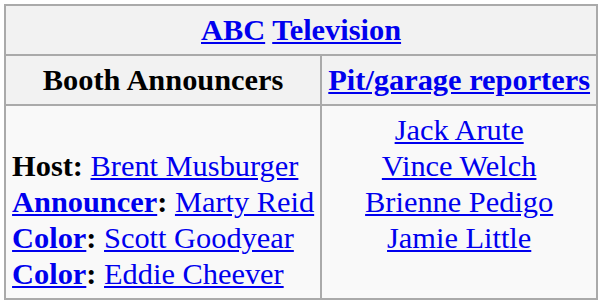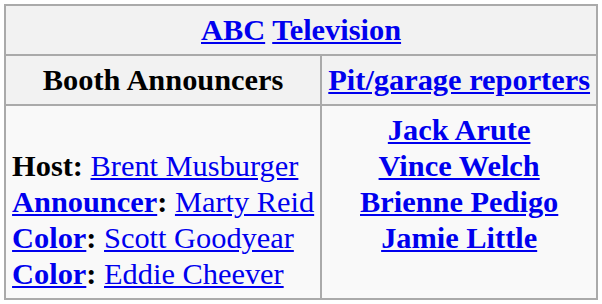(459, 184) normal -> (459, 184) bold
